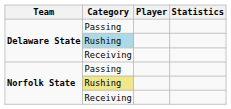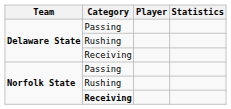(103, 41) lightblue background -> (103, 41) no background
(103, 83) khaki background -> (103, 83) no background
(108, 97) normal -> (108, 97) bold
